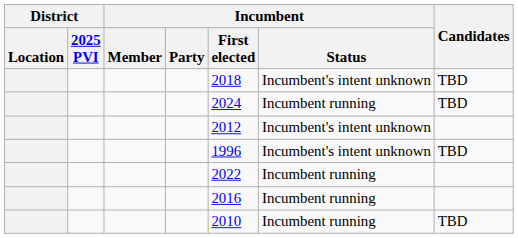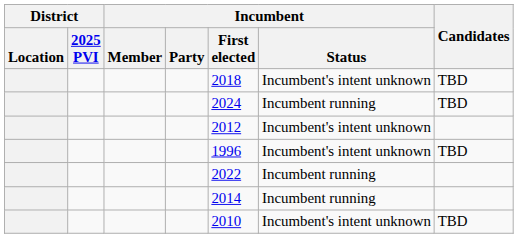(226, 198) 2016 -> (226, 198) 2014
(319, 221) Incumbent running -> (346, 221) Incumbent's intent unknown
